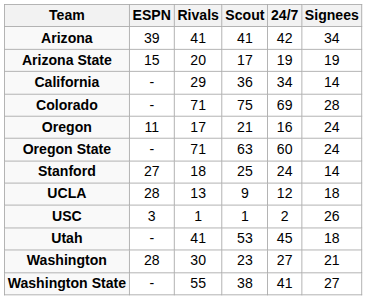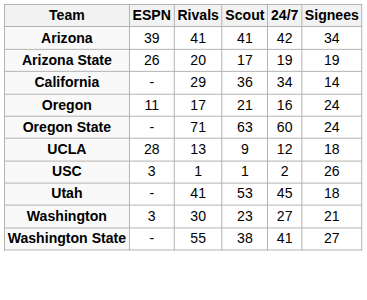(152, 60) 15 -> (152, 60) 26
- row: (67, 104)
- row: (67, 171)
(152, 261) 28 -> (152, 216) 3
